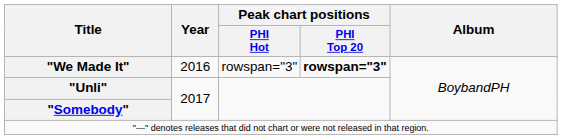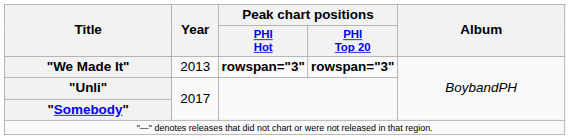(195, 67) 2016 -> (195, 67) 2013
(259, 67) normal -> (263, 67) bold
